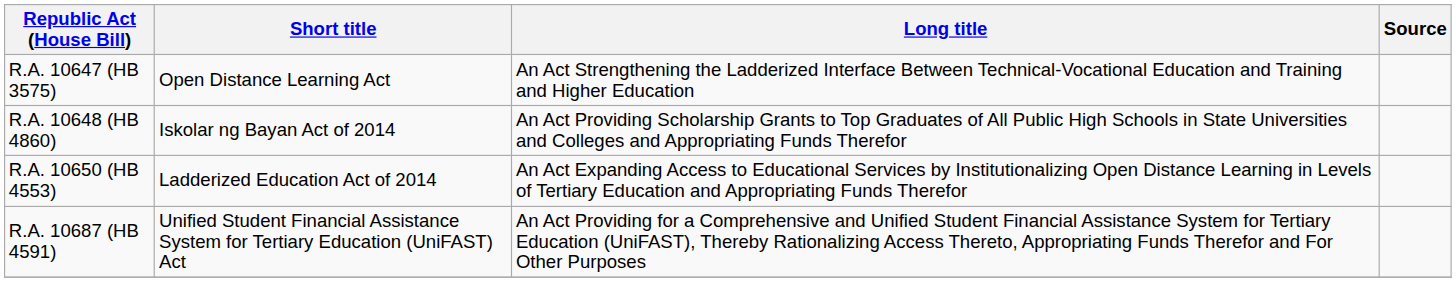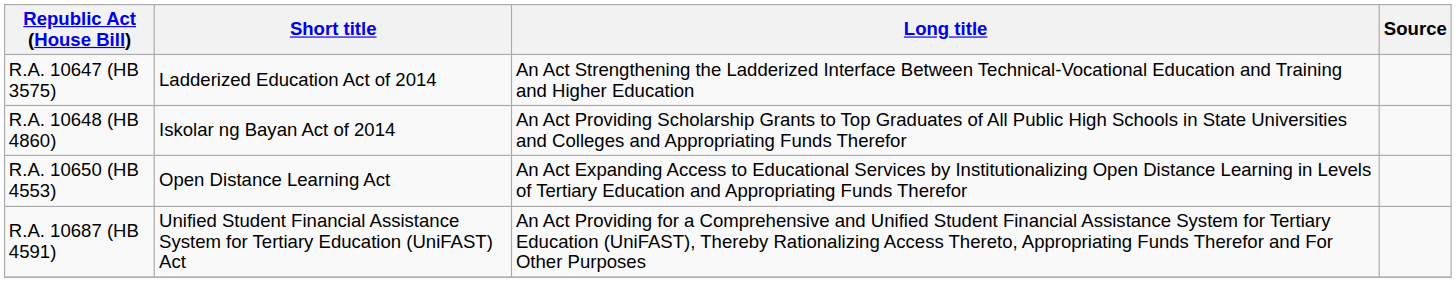(275, 79) Open Distance Learning Act -> (298, 79) Ladderized Education Act of 2014
(298, 180) Ladderized Education Act of 2014 -> (275, 180) Open Distance Learning Act
